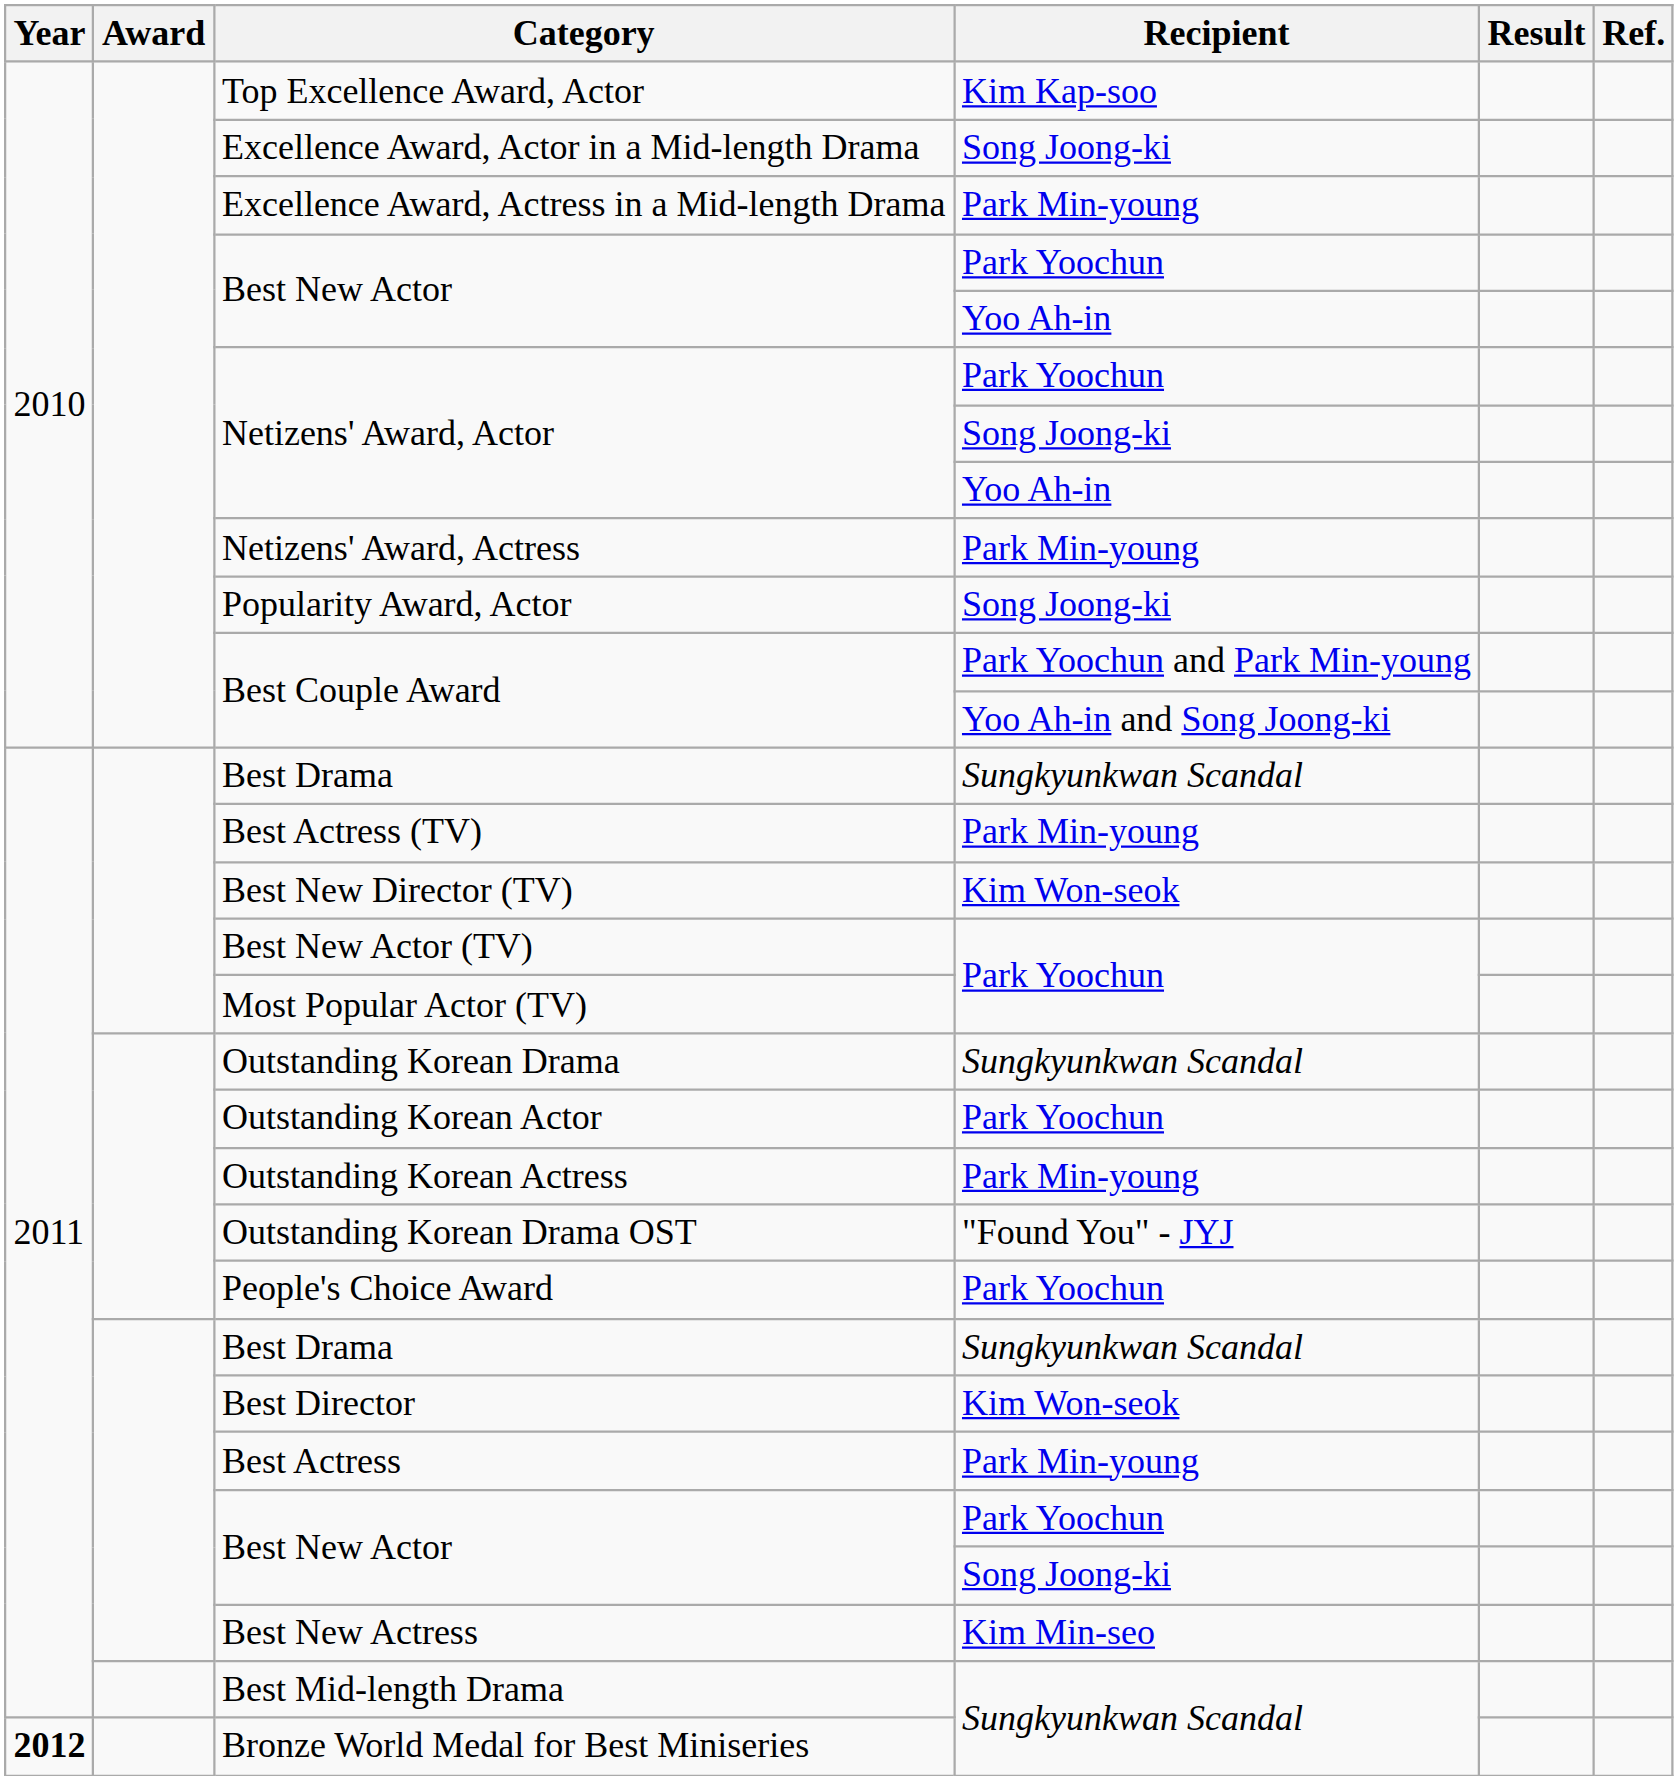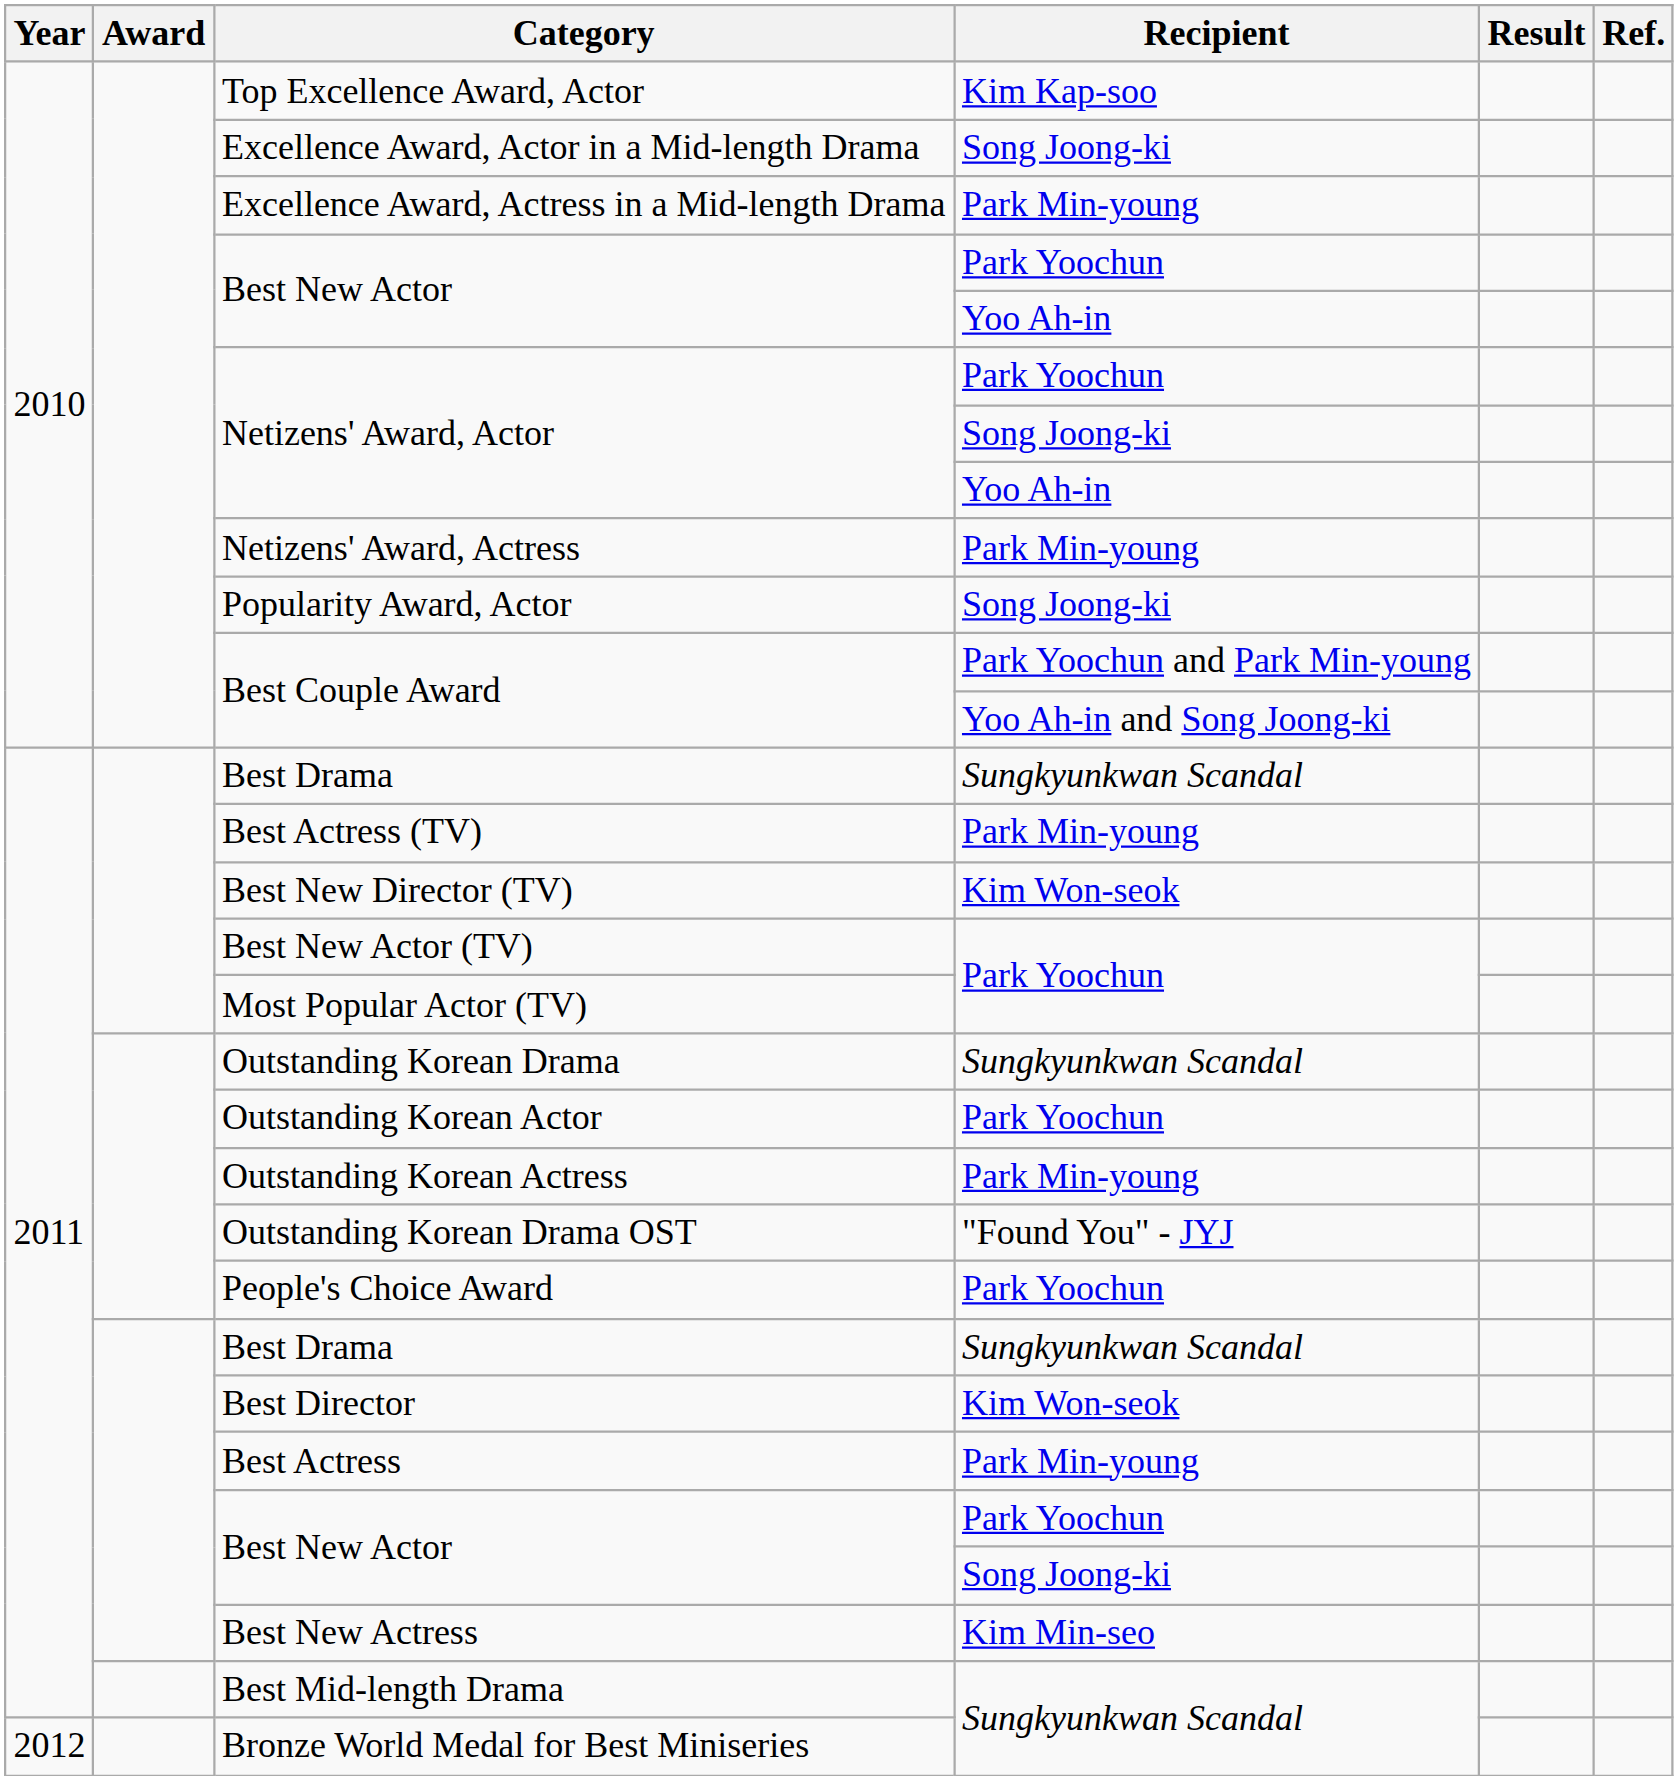(49, 1745) bold -> (49, 1745) normal
